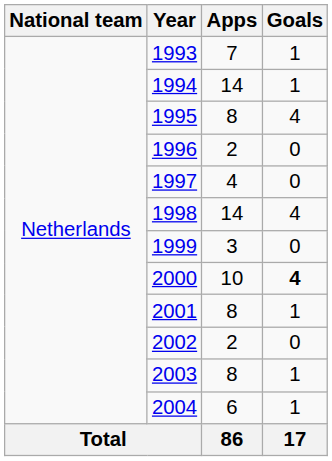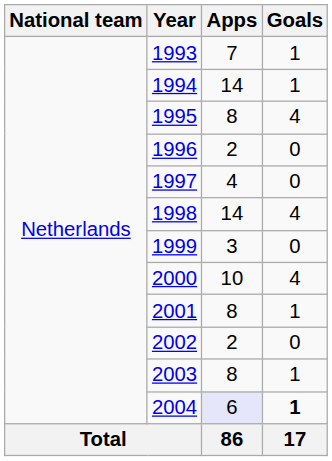(295, 278) bold -> (295, 278) normal
(232, 407) no background -> (232, 407) lavender background
(295, 407) normal -> (295, 407) bold
